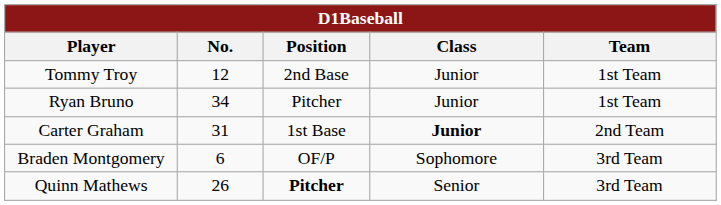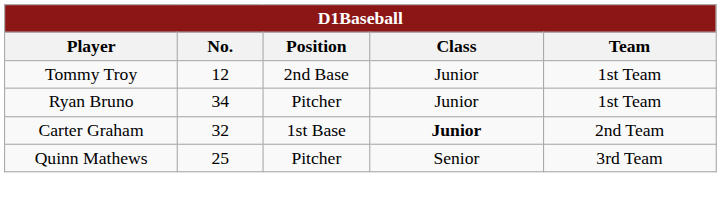(220, 130) 31 -> (220, 130) 32
- row: (91, 158)
(220, 185) 26 -> (220, 158) 25
(316, 185) bold -> (316, 158) normal
